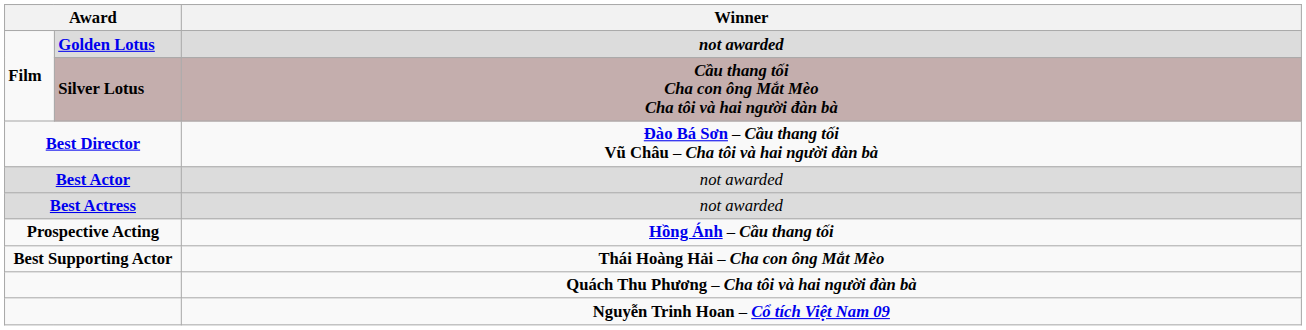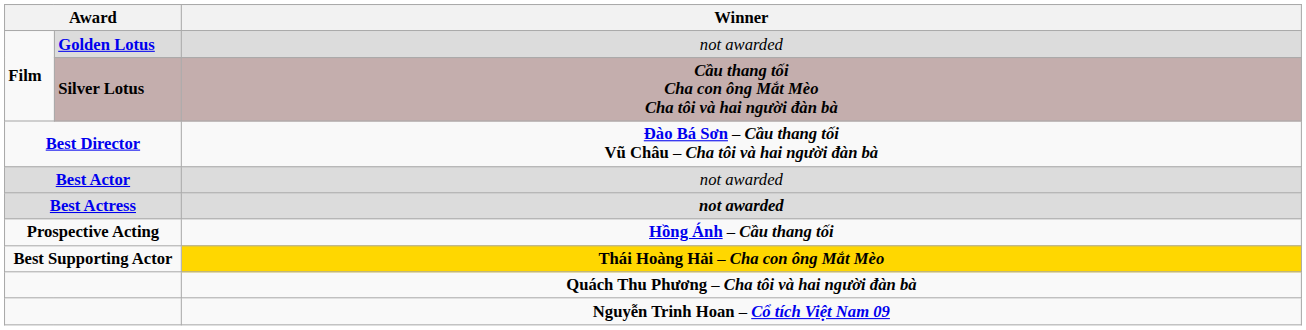(741, 44) bold -> (741, 44) normal
(741, 205) normal -> (741, 205) bold
(741, 258) no background -> (741, 258) gold background
